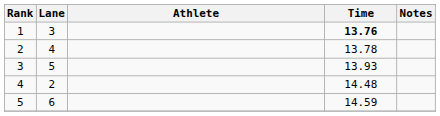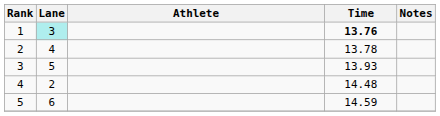(52, 31) no background -> (52, 31) paleturquoise background
